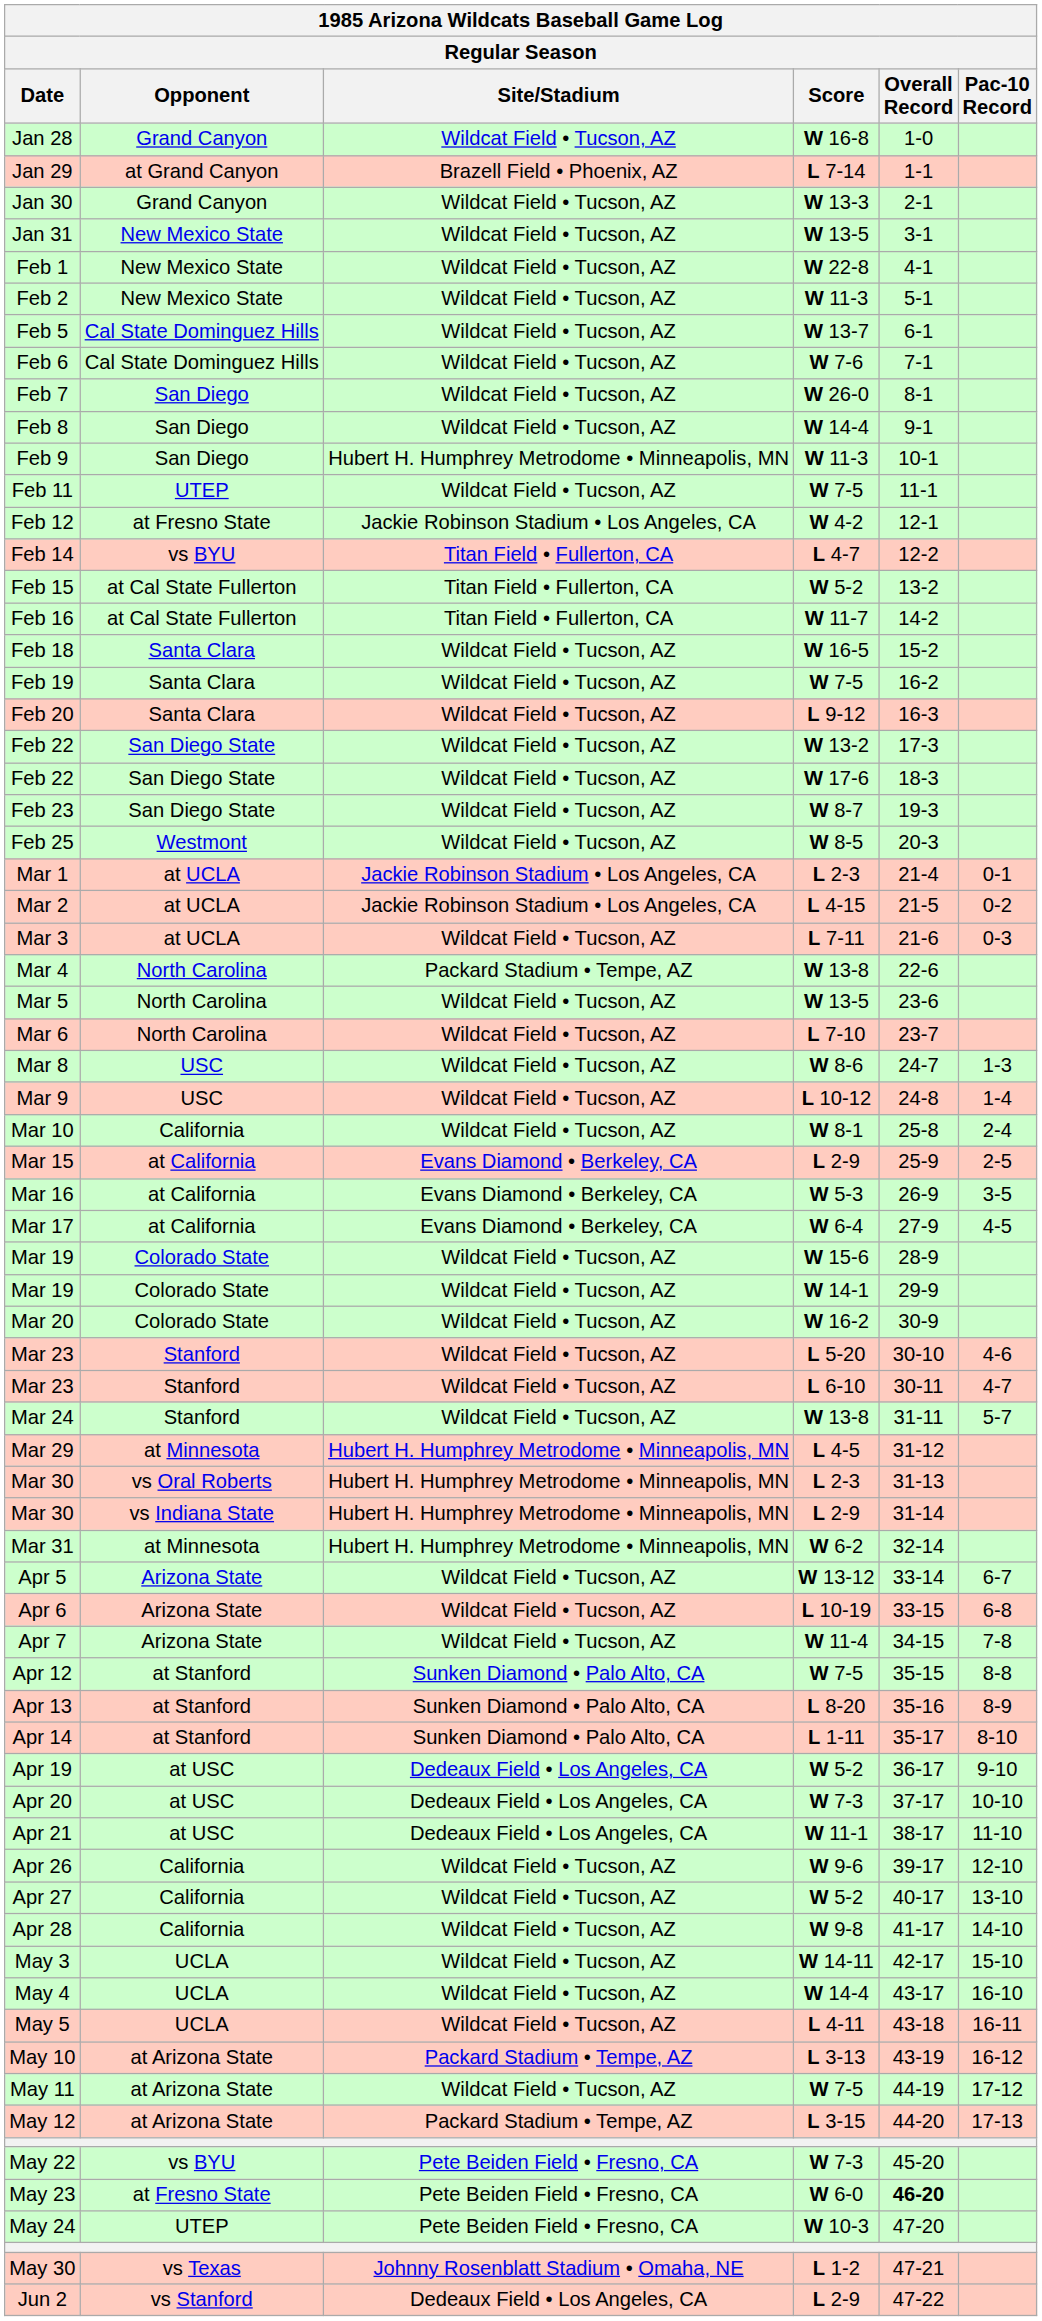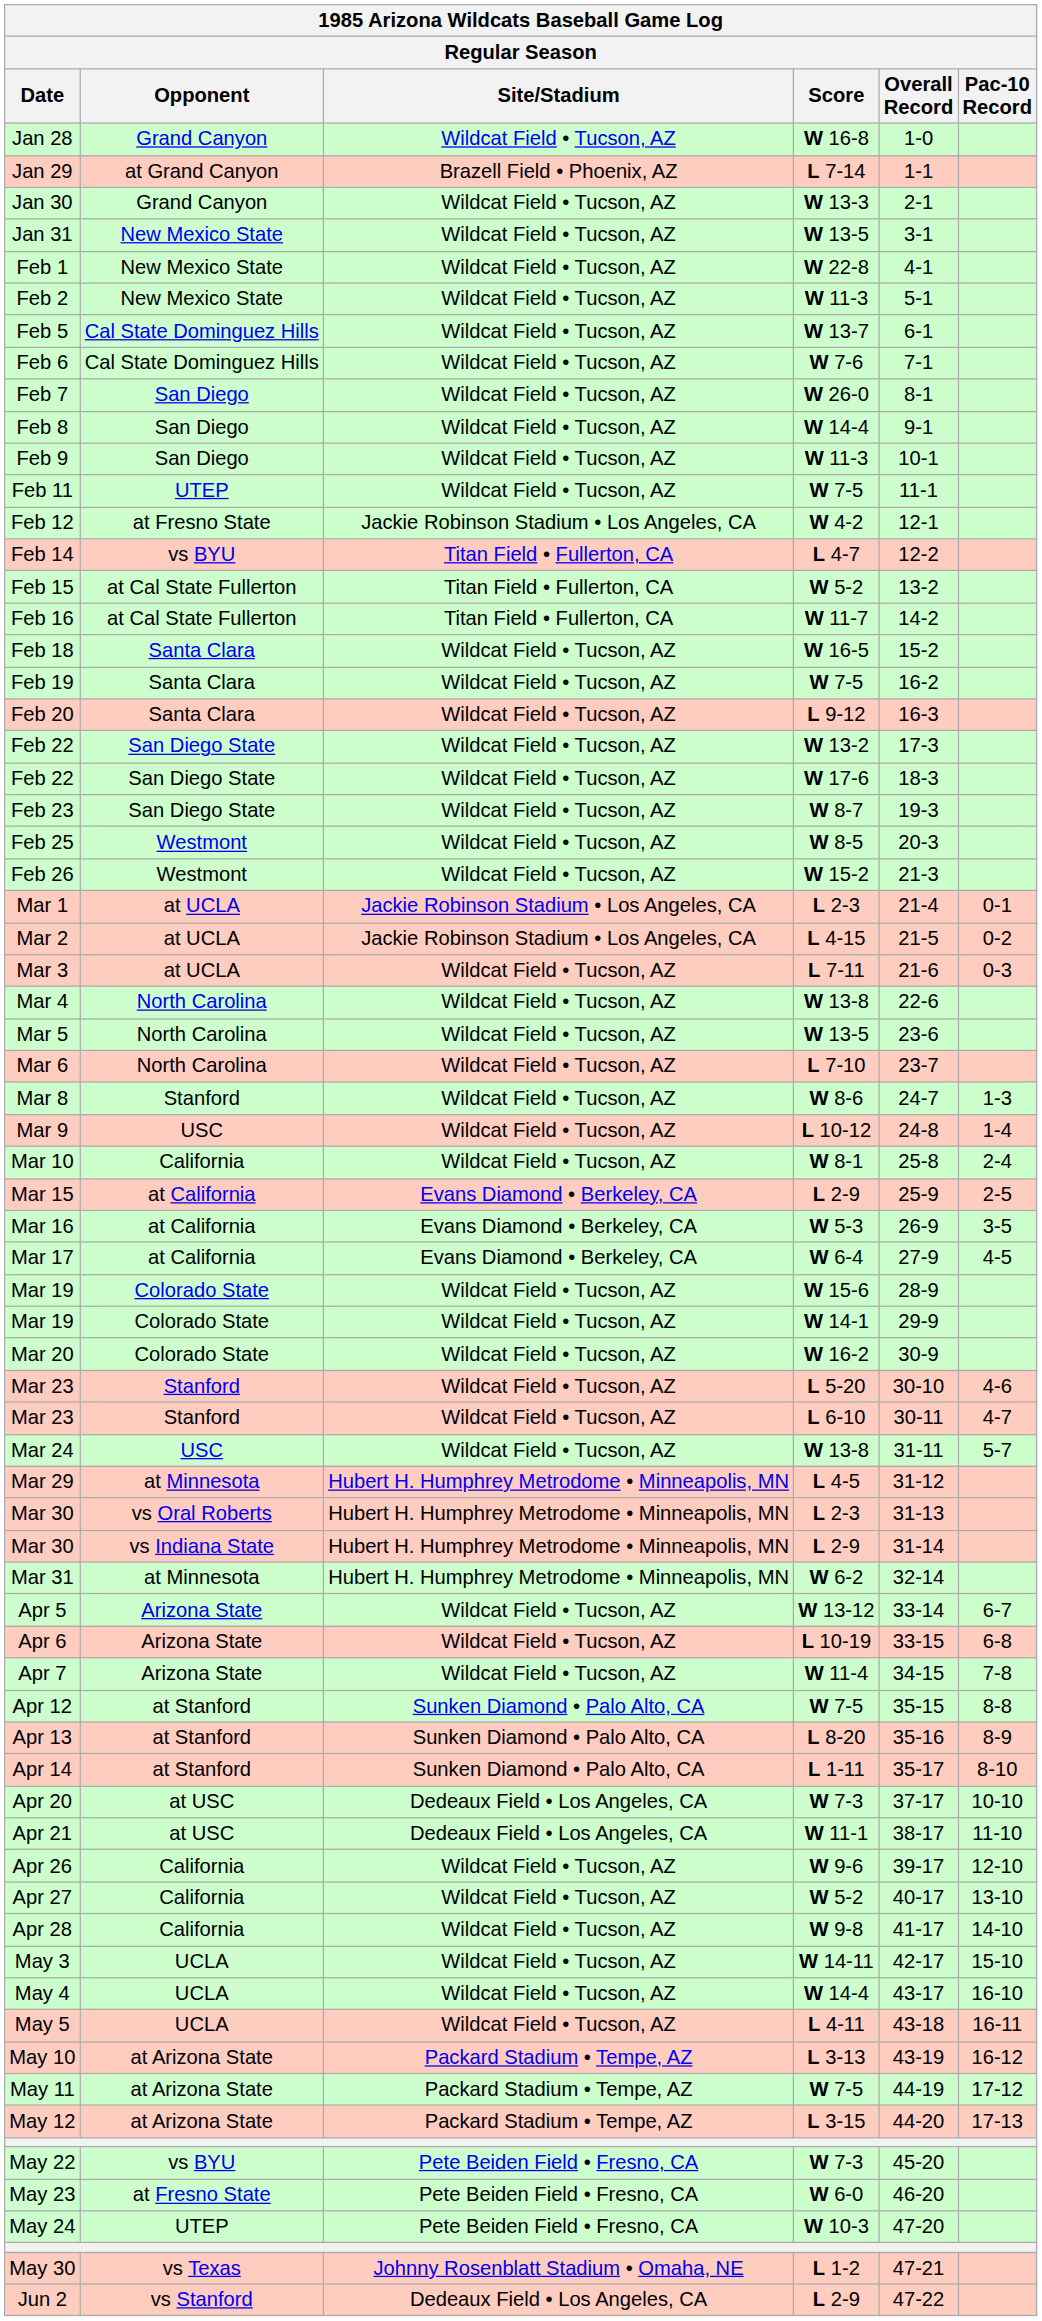(559, 458) Hubert H. Humphrey Metrodome • Minneapolis, MN -> (559, 458) Wildcat Field • Tucson, AZ
+ row: (42, 874)
(559, 970) Packard Stadium • Tempe, AZ -> (559, 1002) Wildcat Field • Tucson, AZ
(202, 1066) USC -> (202, 1098) Stanford
(202, 1417) Stanford -> (202, 1449) USC
- row: (42, 1769)
(559, 2089) Wildcat Field • Tucson, AZ -> (559, 2089) Packard Stadium • Tempe, AZ
(919, 2194) bold -> (919, 2194) normal
